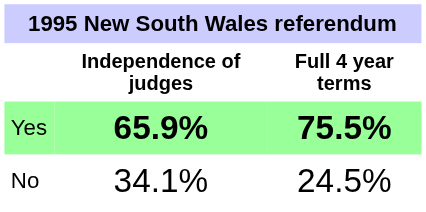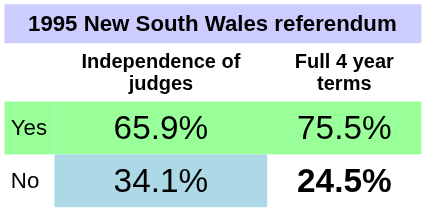(161, 128) bold -> (161, 128) normal
(344, 128) bold -> (344, 128) normal
(161, 181) no background -> (161, 181) lightblue background
(344, 181) normal -> (344, 181) bold
